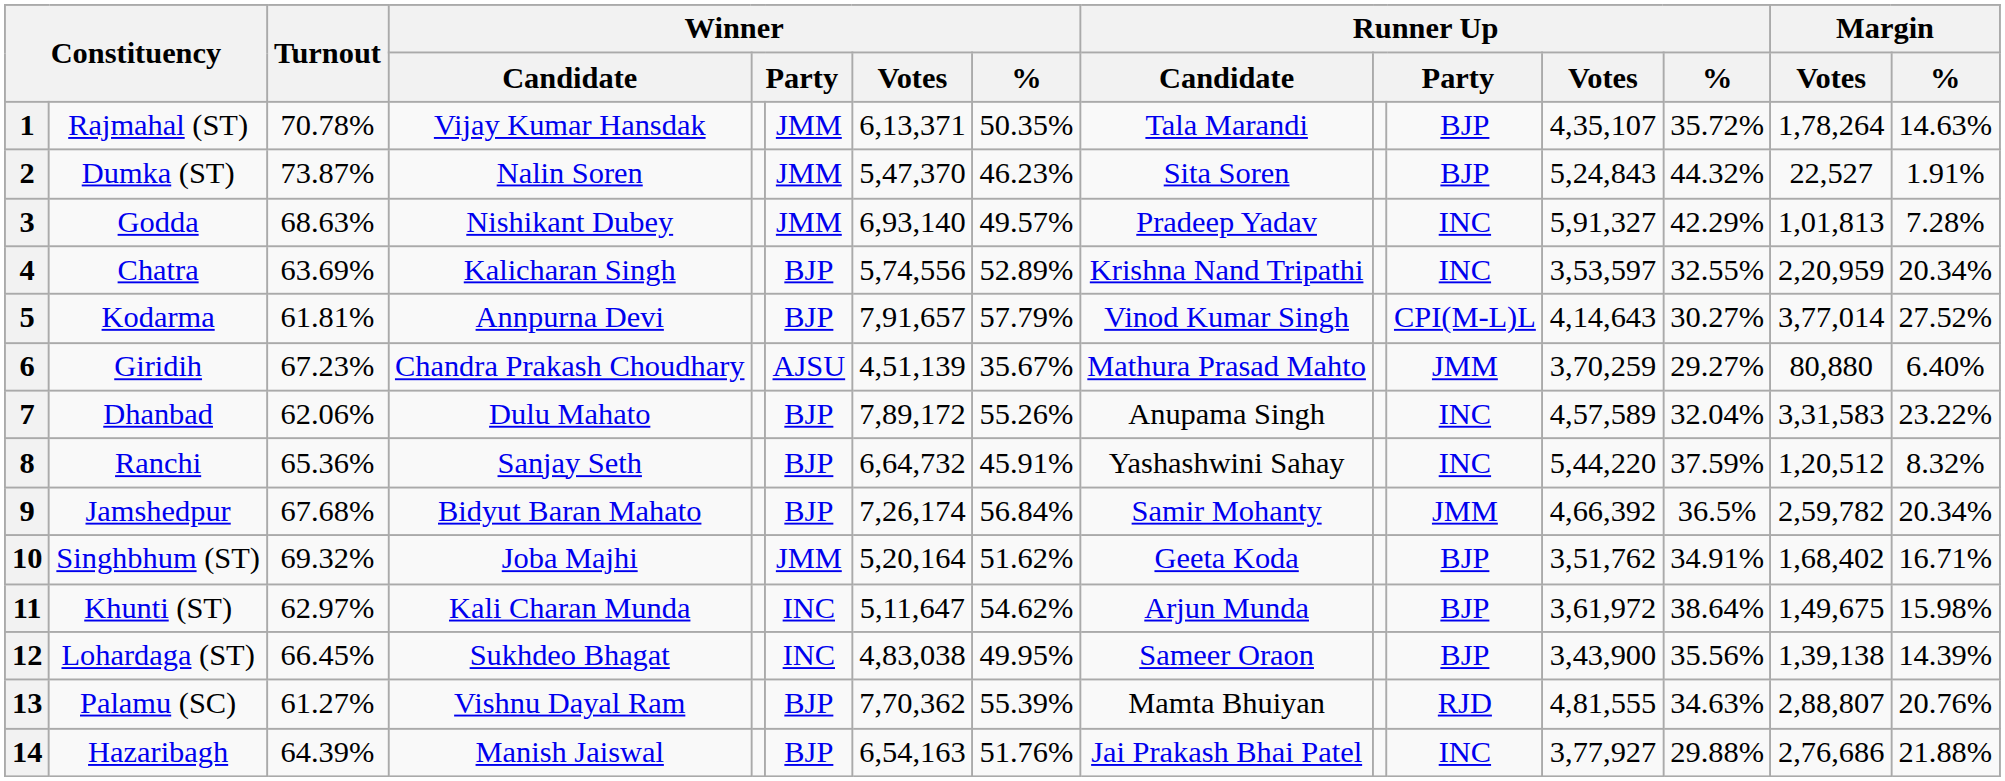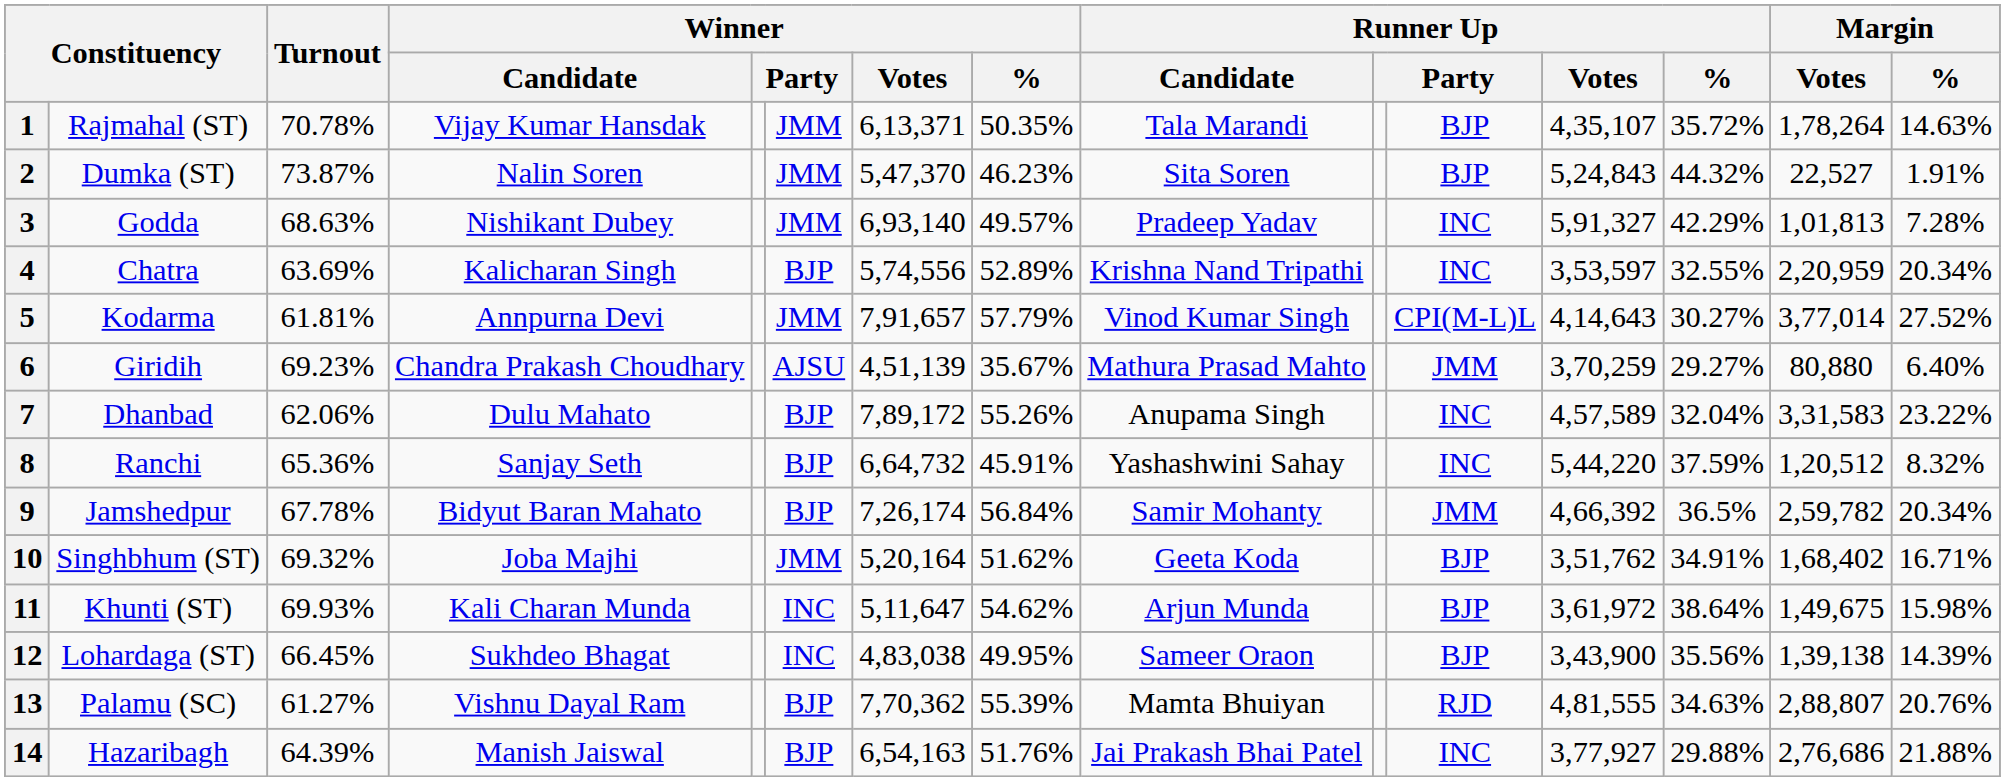(809, 317) BJP -> (809, 317) JMM
(327, 366) 67.23% -> (327, 366) 69.23%
(327, 510) 67.68% -> (327, 510) 67.78%
(327, 607) 62.97% -> (327, 607) 69.93%
